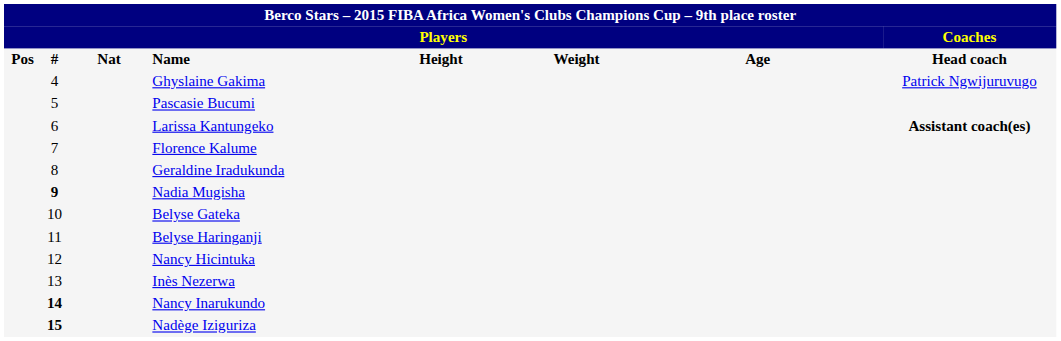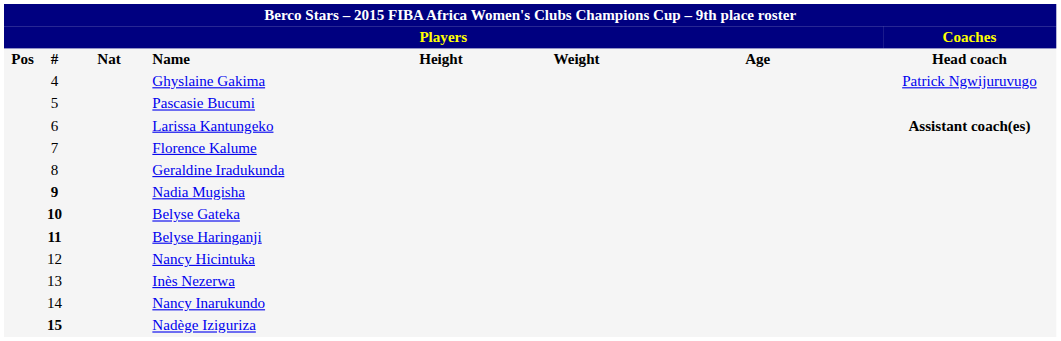(55, 214) normal -> (55, 214) bold
(55, 237) normal -> (55, 237) bold
(55, 303) bold -> (55, 303) normal
